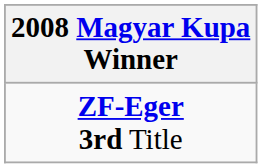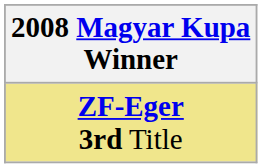(131, 122) no background -> (131, 122) khaki background
